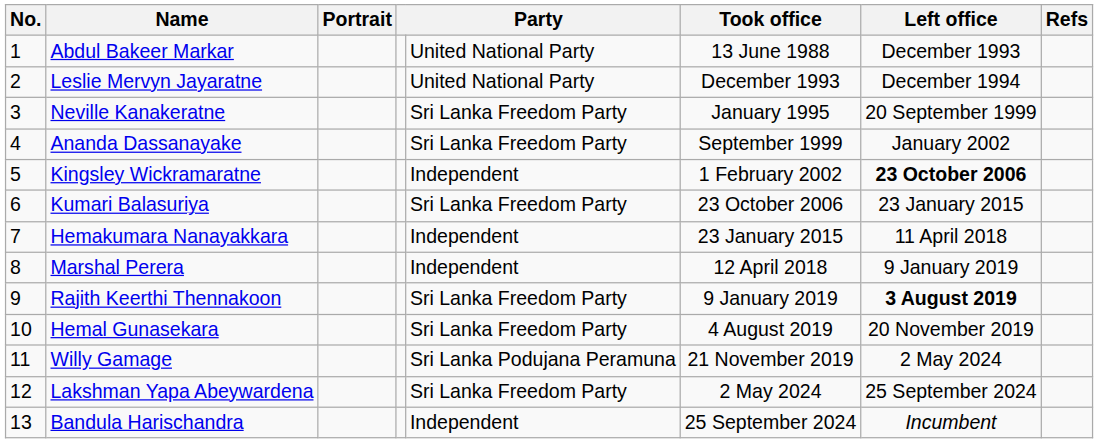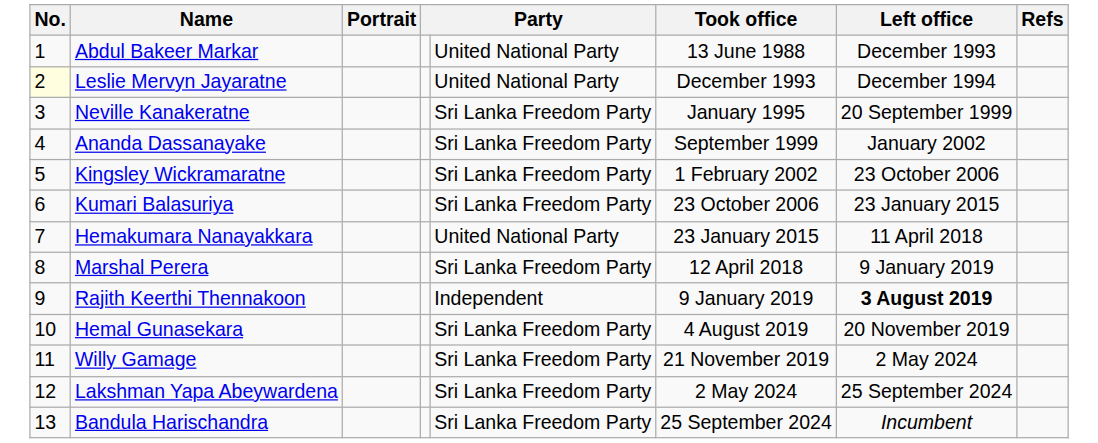(15, 81) no background -> (40, 81) lightyellow background
(464, 174) Independent -> (543, 174) Sri Lanka Freedom Party
(951, 174) bold -> (927, 174) normal
(464, 236) Independent -> (527, 236) United National Party
(464, 267) Independent -> (543, 267) Sri Lanka Freedom Party
(518, 298) Sri Lanka Freedom Party -> (489, 298) Independent
(543, 360) Sri Lanka Podujana Peramuna -> (543, 360) Sri Lanka Freedom Party
(464, 422) Independent -> (543, 422) Sri Lanka Freedom Party
